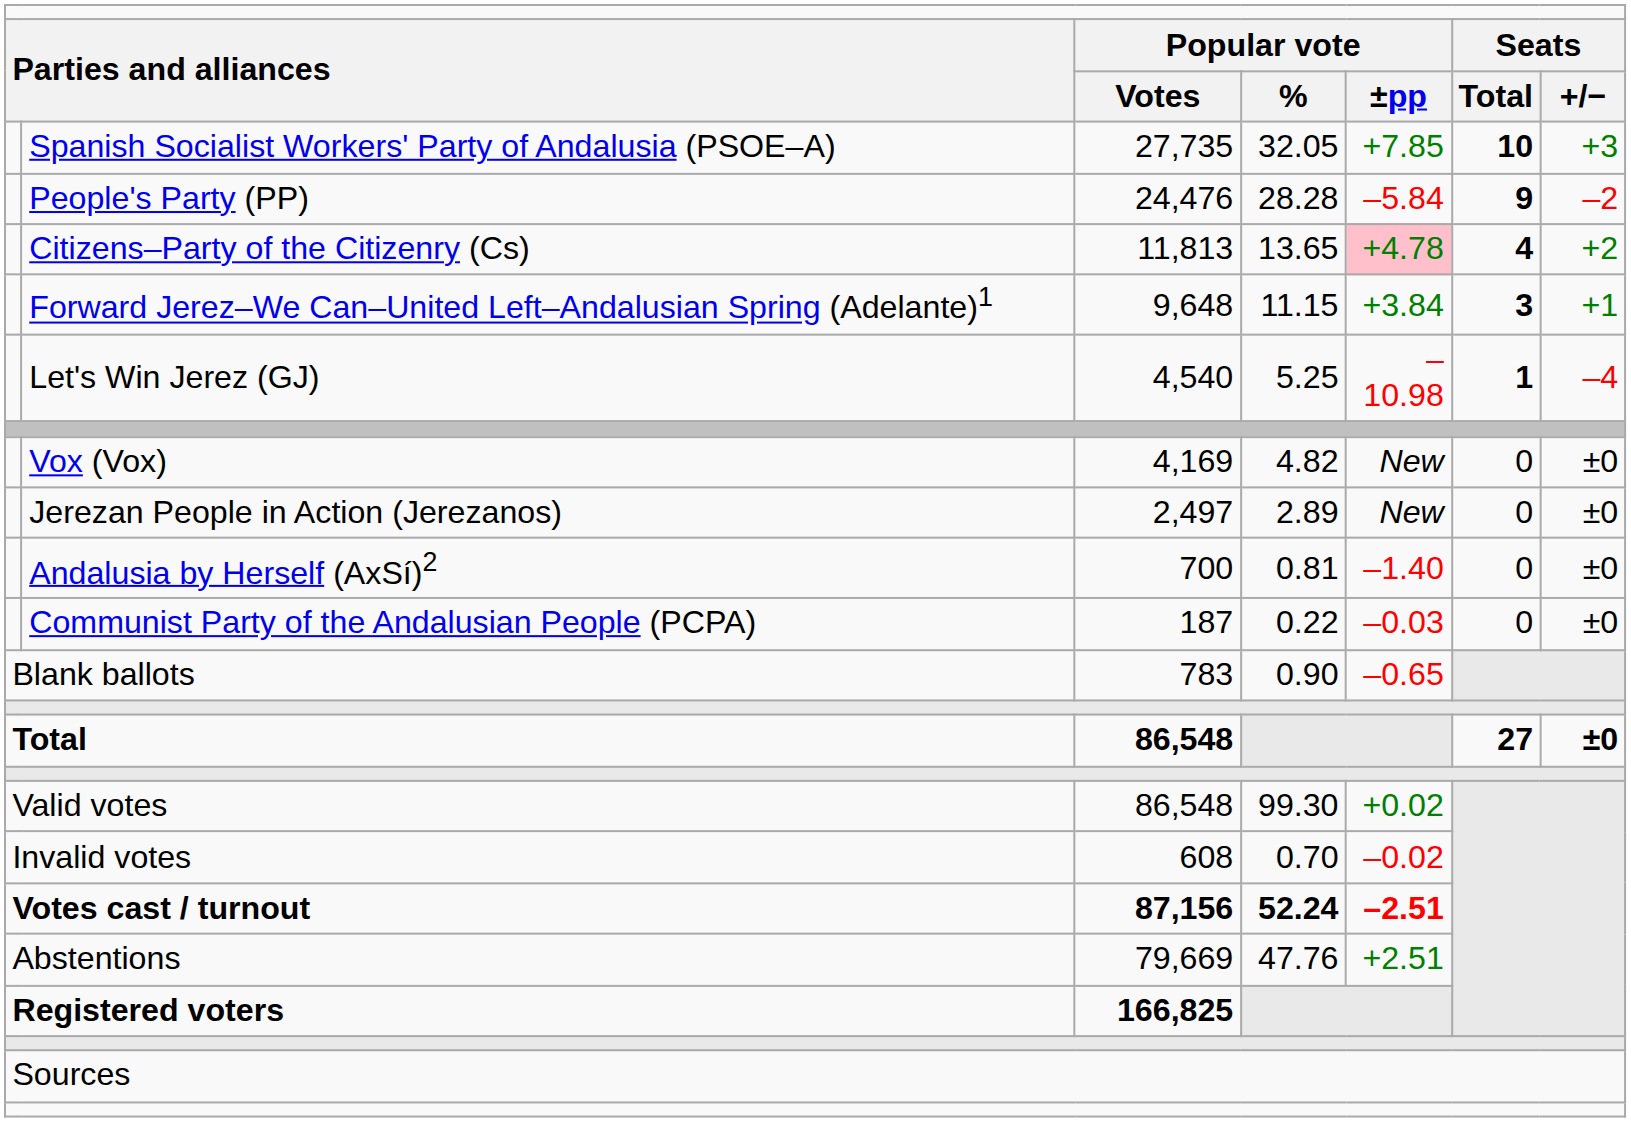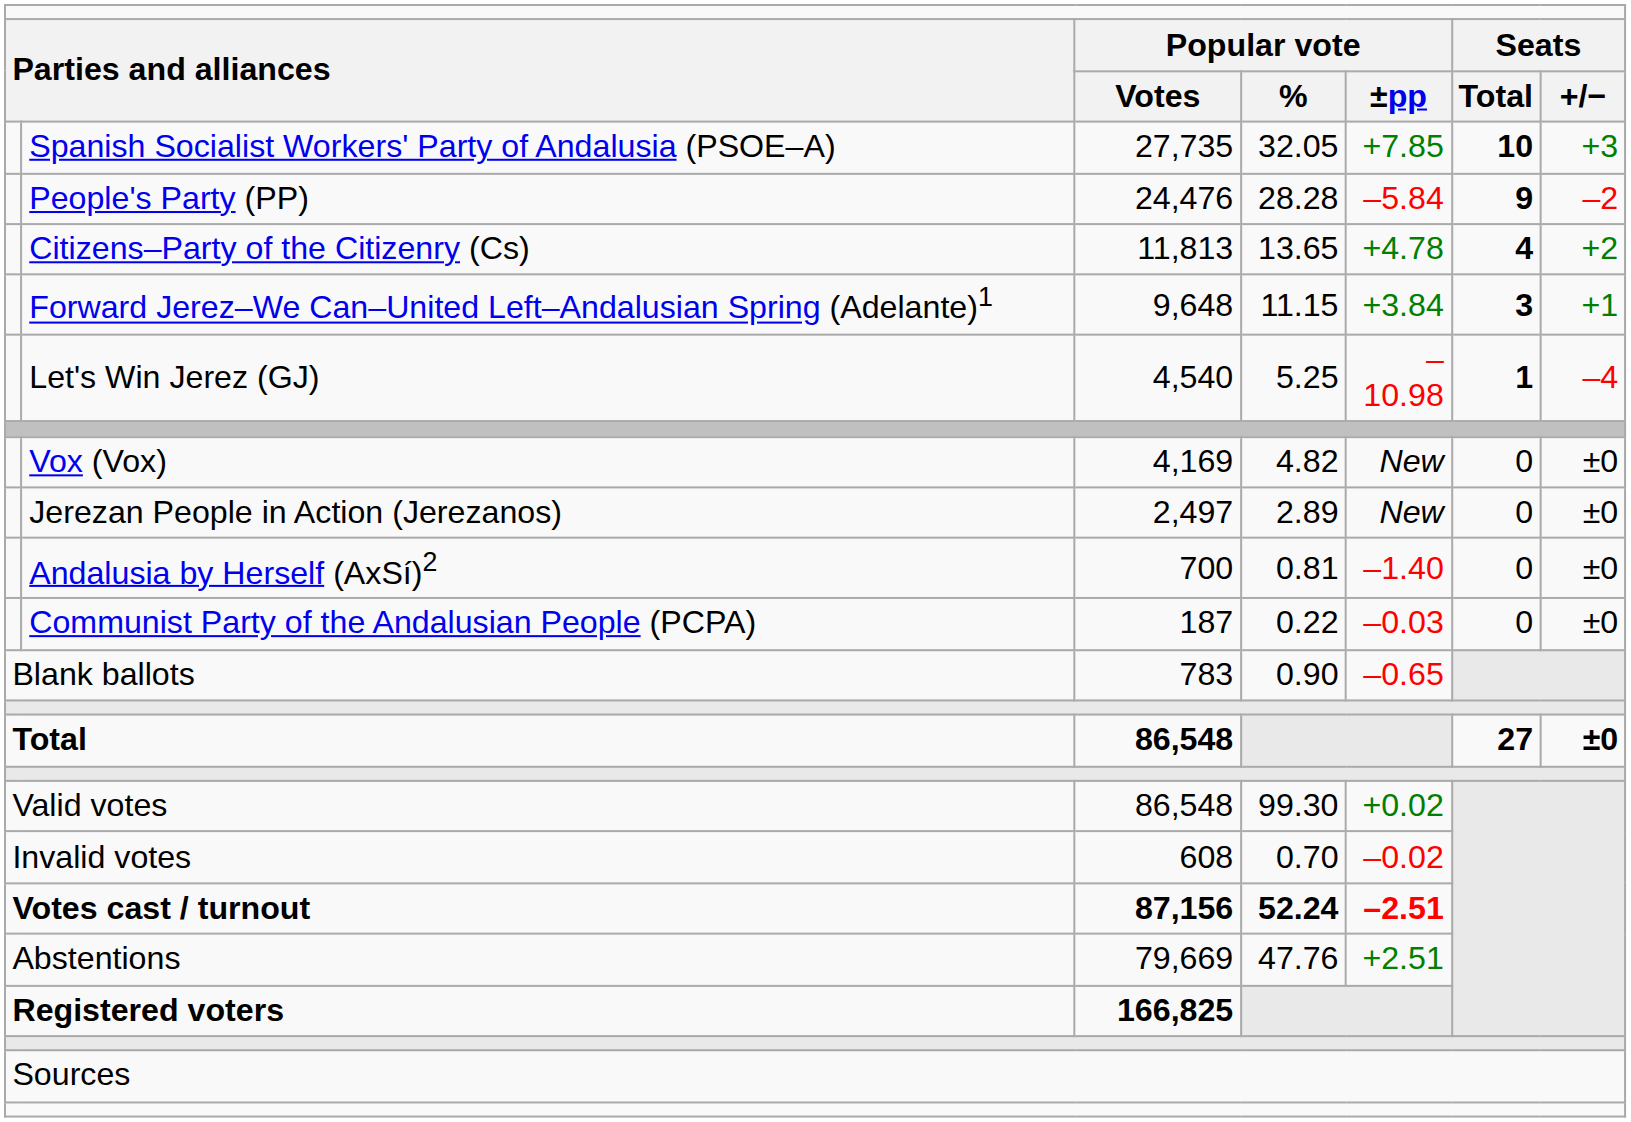(1403, 248) pink background -> (1403, 248) no background
